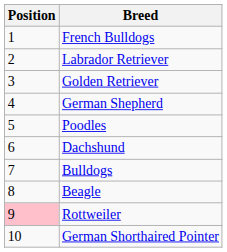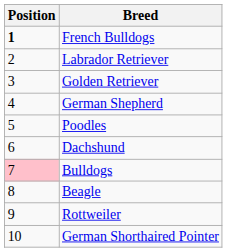(11, 37) normal -> (11, 37) bold
(11, 170) no background -> (11, 170) pink background
(11, 214) pink background -> (11, 214) no background
